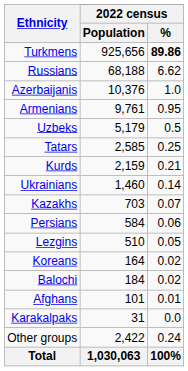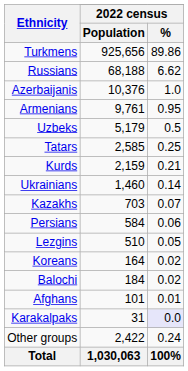(166, 52) bold -> (166, 52) normal
(173, 318) no background -> (173, 318) lavender background
